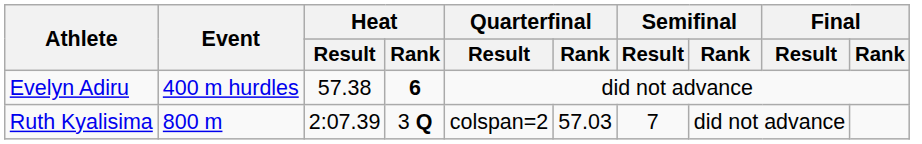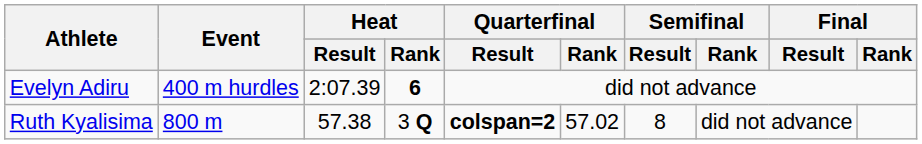(345, 88) 57.38 -> (345, 88) 2:07.39
(345, 122) 2:07.39 -> (345, 122) 57.38
(499, 122) normal -> (503, 122) bold
(585, 122) 57.03 -> (592, 122) 57.02
(653, 122) 7 -> (660, 122) 8
